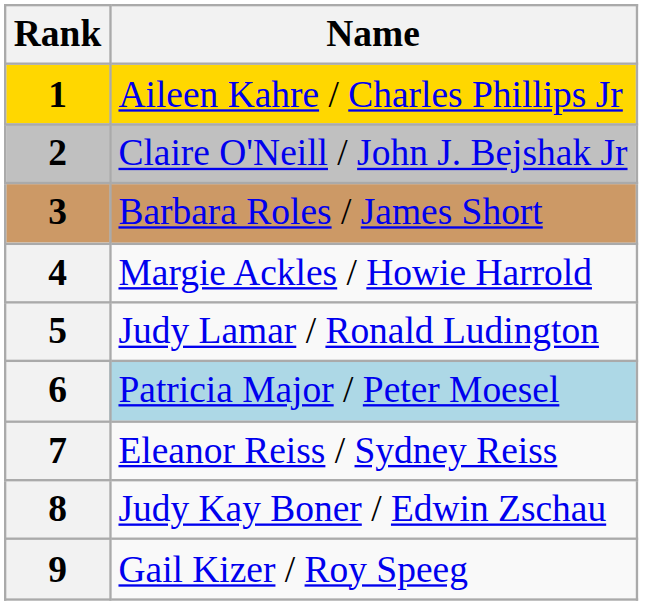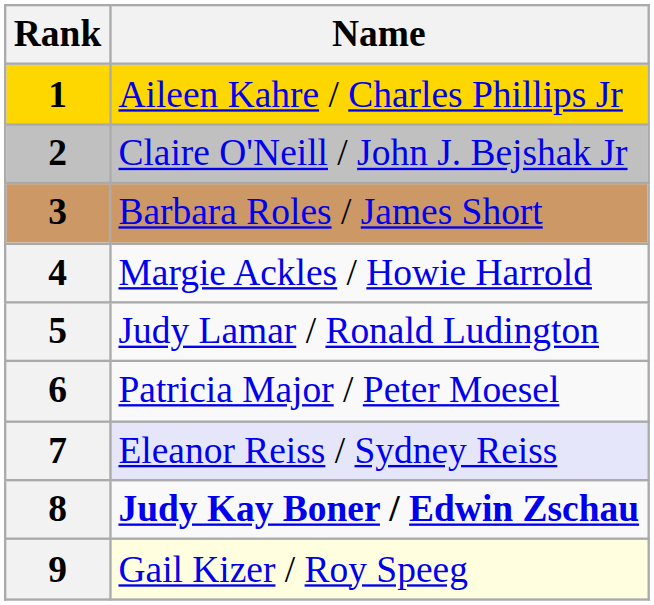(339, 390) lightblue background -> (339, 390) no background
(338, 449) no background -> (338, 449) lavender background
(362, 509) normal -> (379, 509) bold
(293, 568) no background -> (293, 568) lightyellow background
